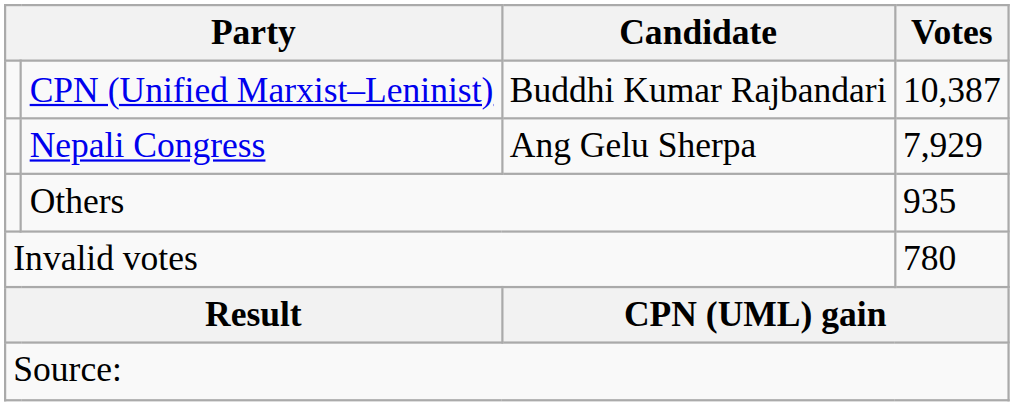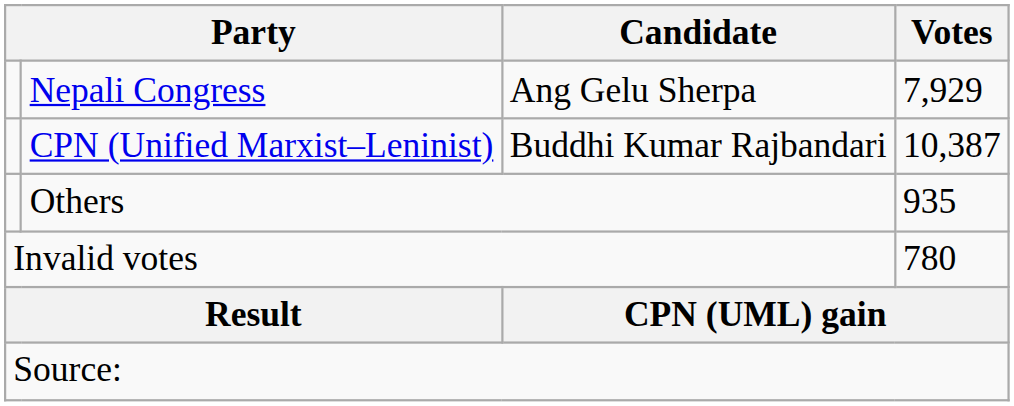rows swapped: (262, 88) <-> (148, 145)
